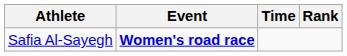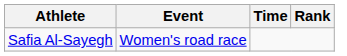(187, 40) bold -> (183, 40) normal
